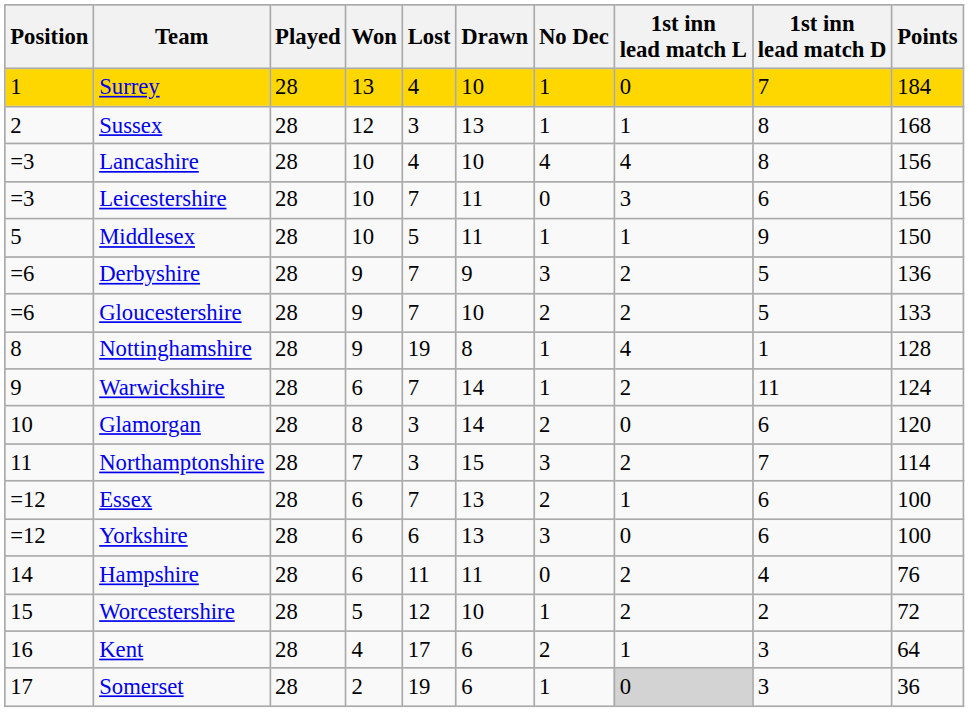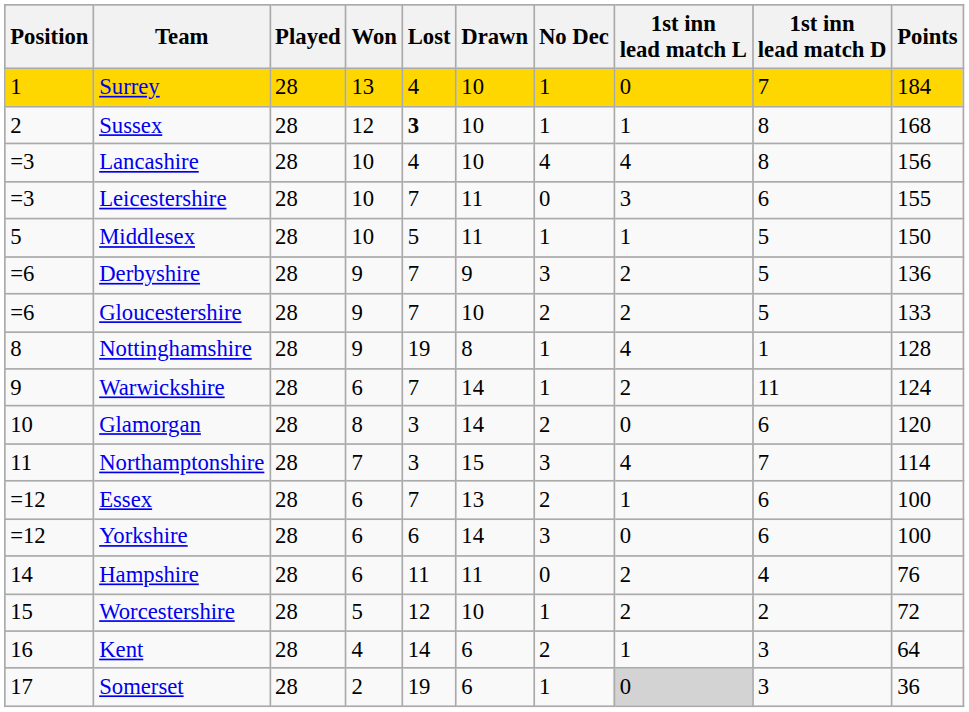(413, 124) normal -> (413, 124) bold
(473, 124) 13 -> (473, 124) 10
(914, 199) 156 -> (914, 199) 155
(763, 236) 9 -> (763, 236) 5
(625, 461) 2 -> (625, 461) 4
(473, 536) 13 -> (473, 536) 14
(419, 649) 17 -> (419, 649) 14
